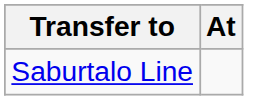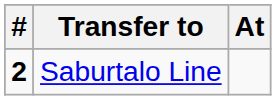+ column: (19, 26)
